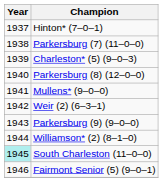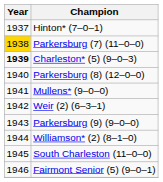(18, 43) no background -> (18, 43) gold background
(18, 59) normal -> (18, 59) bold
(18, 153) paleturquoise background -> (18, 153) no background
